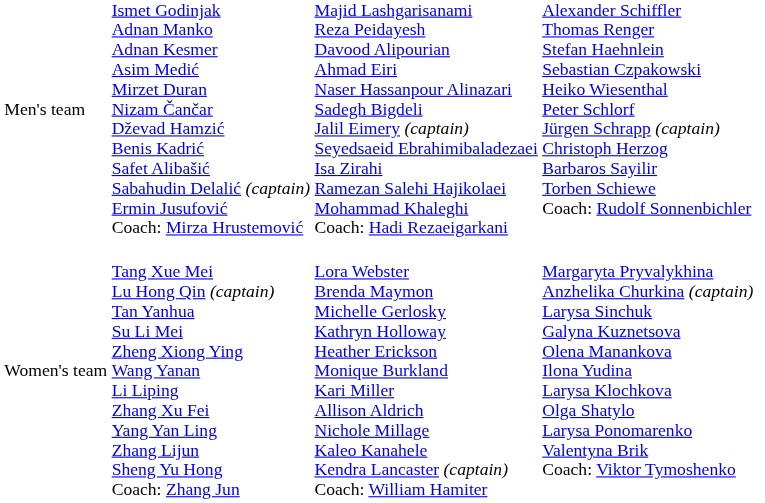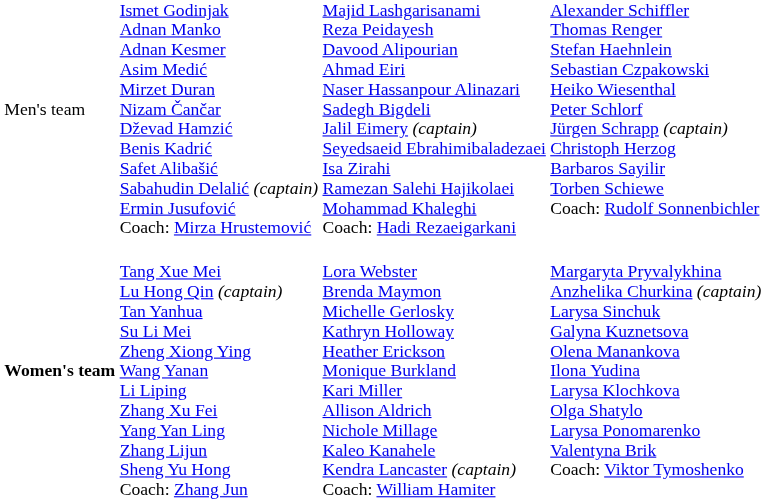(56, 370) normal -> (60, 370) bold
